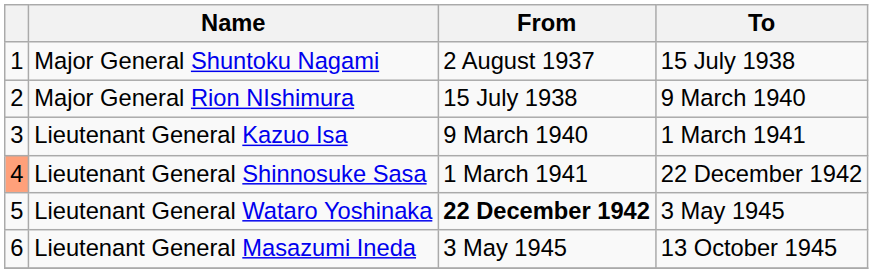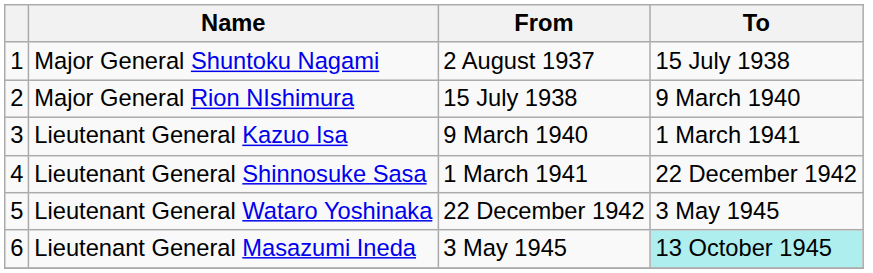(17, 173) lightsalmon background -> (17, 173) no background
(547, 211) bold -> (544, 211) normal
(749, 248) no background -> (744, 248) paleturquoise background
